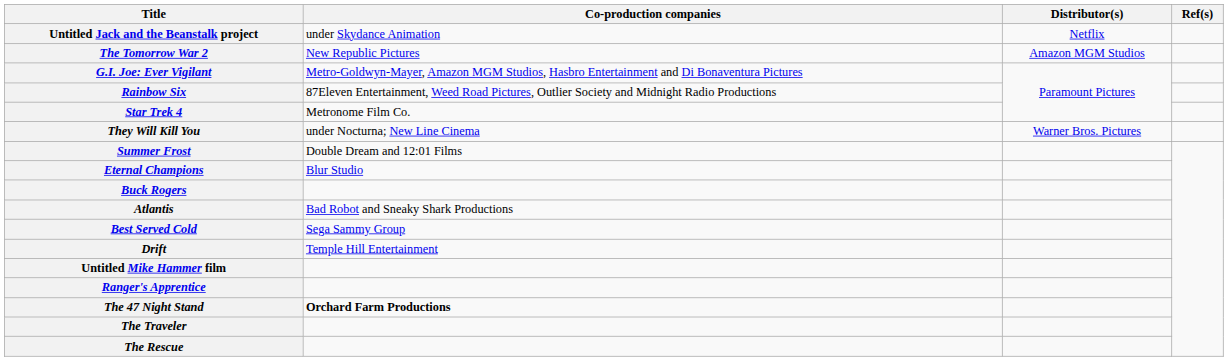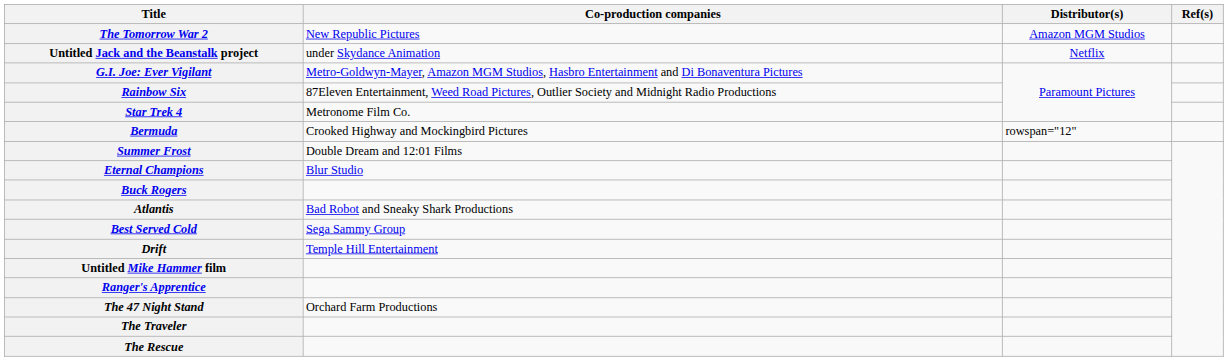rows swapped: (154, 33) <-> (154, 53)
- row: (154, 131)
+ row: (154, 131)
(378, 307) bold -> (372, 307) normal
